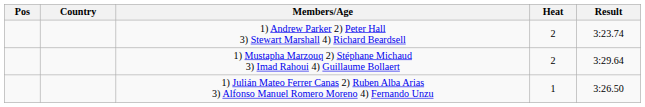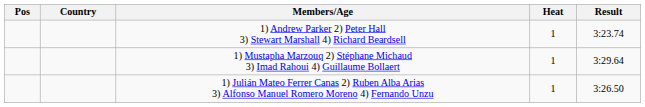(553, 34) 2 -> (553, 34) 1
(553, 61) 2 -> (553, 61) 1
